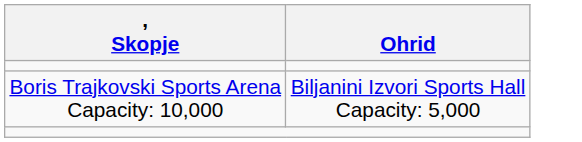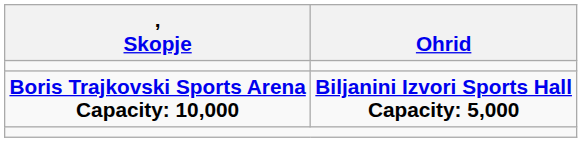(145, 98) normal -> (158, 98) bold
(408, 98) normal -> (444, 98) bold
